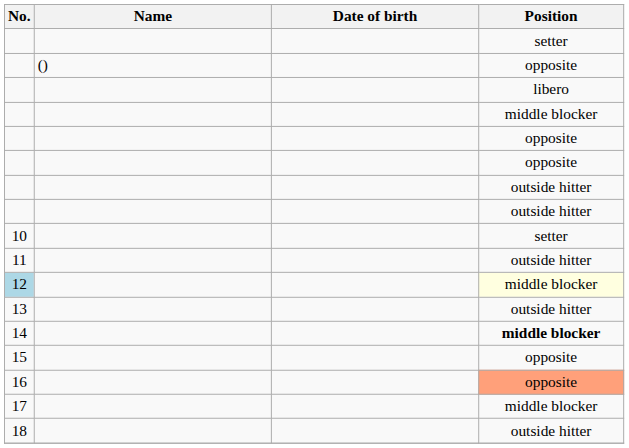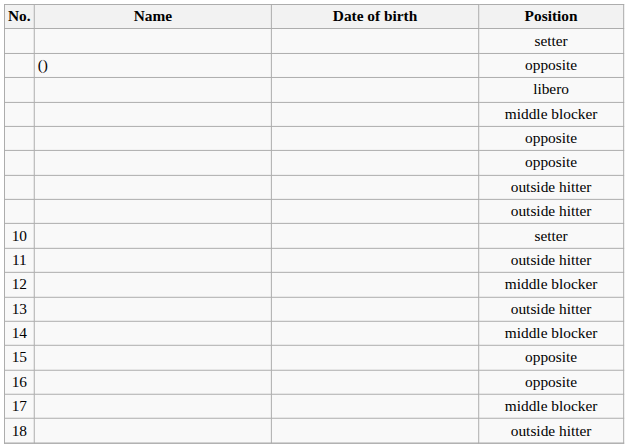(19, 284) lightblue background -> (19, 284) no background
(551, 284) lightyellow background -> (551, 284) no background
(551, 333) bold -> (551, 333) normal
(551, 382) lightsalmon background -> (551, 382) no background
